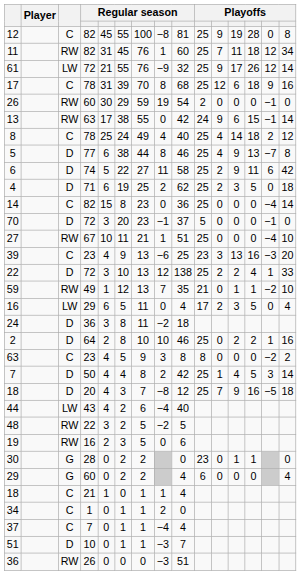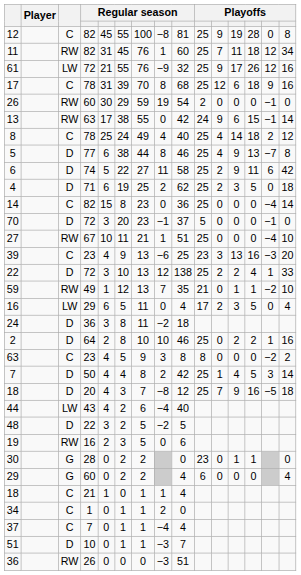(287, 68) 14 -> (287, 68) 16
(70, 425) RW -> (70, 425) D
